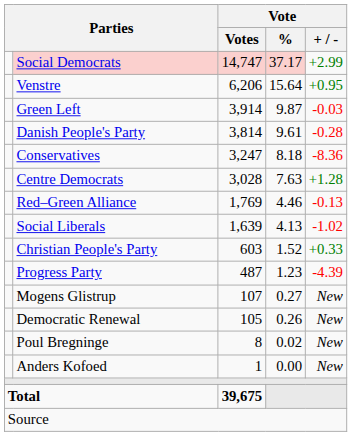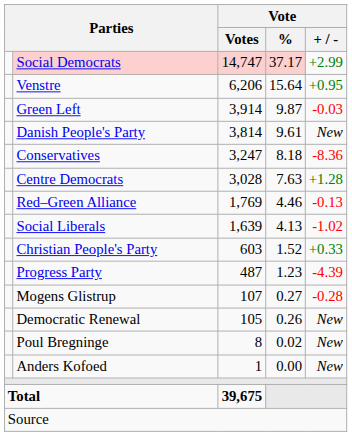(328, 132) -0.28 -> (330, 132) New
(330, 296) New -> (328, 296) -0.28
